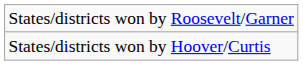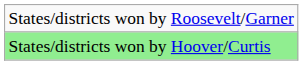(140, 45) no background -> (140, 45) lightgreen background
